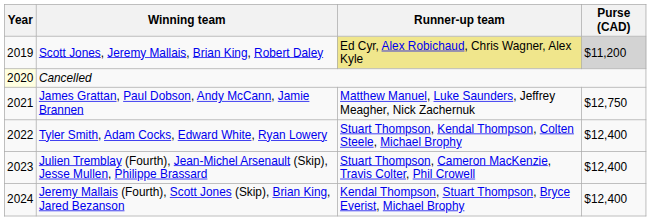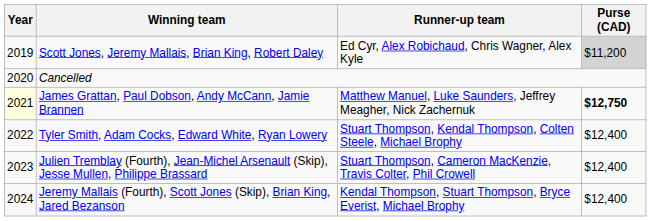(456, 52) khaki background -> (456, 52) no background
(20, 78) lightyellow background -> (20, 78) no background
(20, 103) no background -> (20, 103) lightyellow background
(606, 103) normal -> (606, 103) bold
